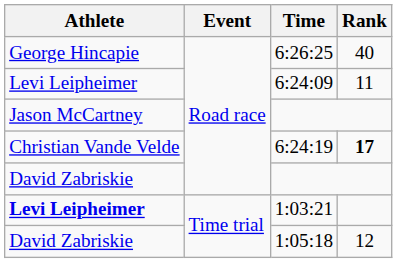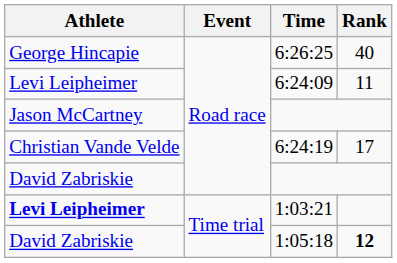(364, 147) bold -> (364, 147) normal
(364, 241) normal -> (364, 241) bold
